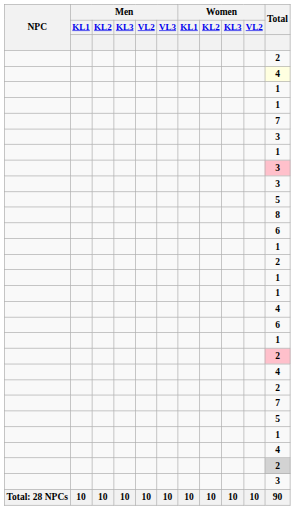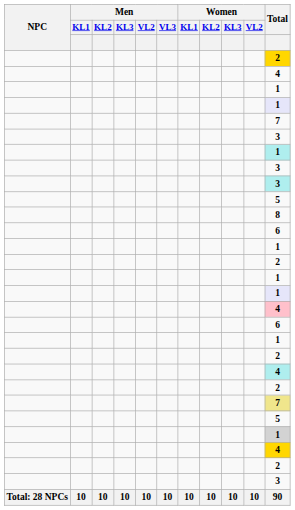(278, 58) no background -> (278, 58) gold background
(278, 74) lightyellow background -> (278, 74) no background
(278, 105) no background -> (278, 105) lavender background
(278, 152) no background -> (278, 152) paleturquoise background
(278, 168) pink background -> (278, 168) no background
(278, 184) no background -> (278, 184) paleturquoise background
(278, 294) no background -> (278, 294) lavender background
(278, 309) no background -> (278, 309) pink background
(278, 356) pink background -> (278, 356) no background
(278, 372) no background -> (278, 372) paleturquoise background
(278, 403) no background -> (278, 403) khaki background
(278, 435) no background -> (278, 435) lightgrey background
(278, 450) no background -> (278, 450) gold background
(278, 466) lightgrey background -> (278, 466) no background
